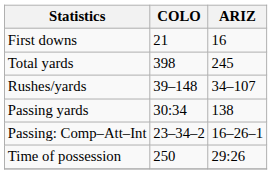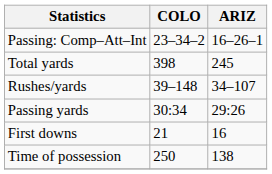rows swapped: (42, 40) <-> (77, 133)
(223, 110) 138 -> (228, 110) 29:26
(228, 156) 29:26 -> (223, 156) 138
